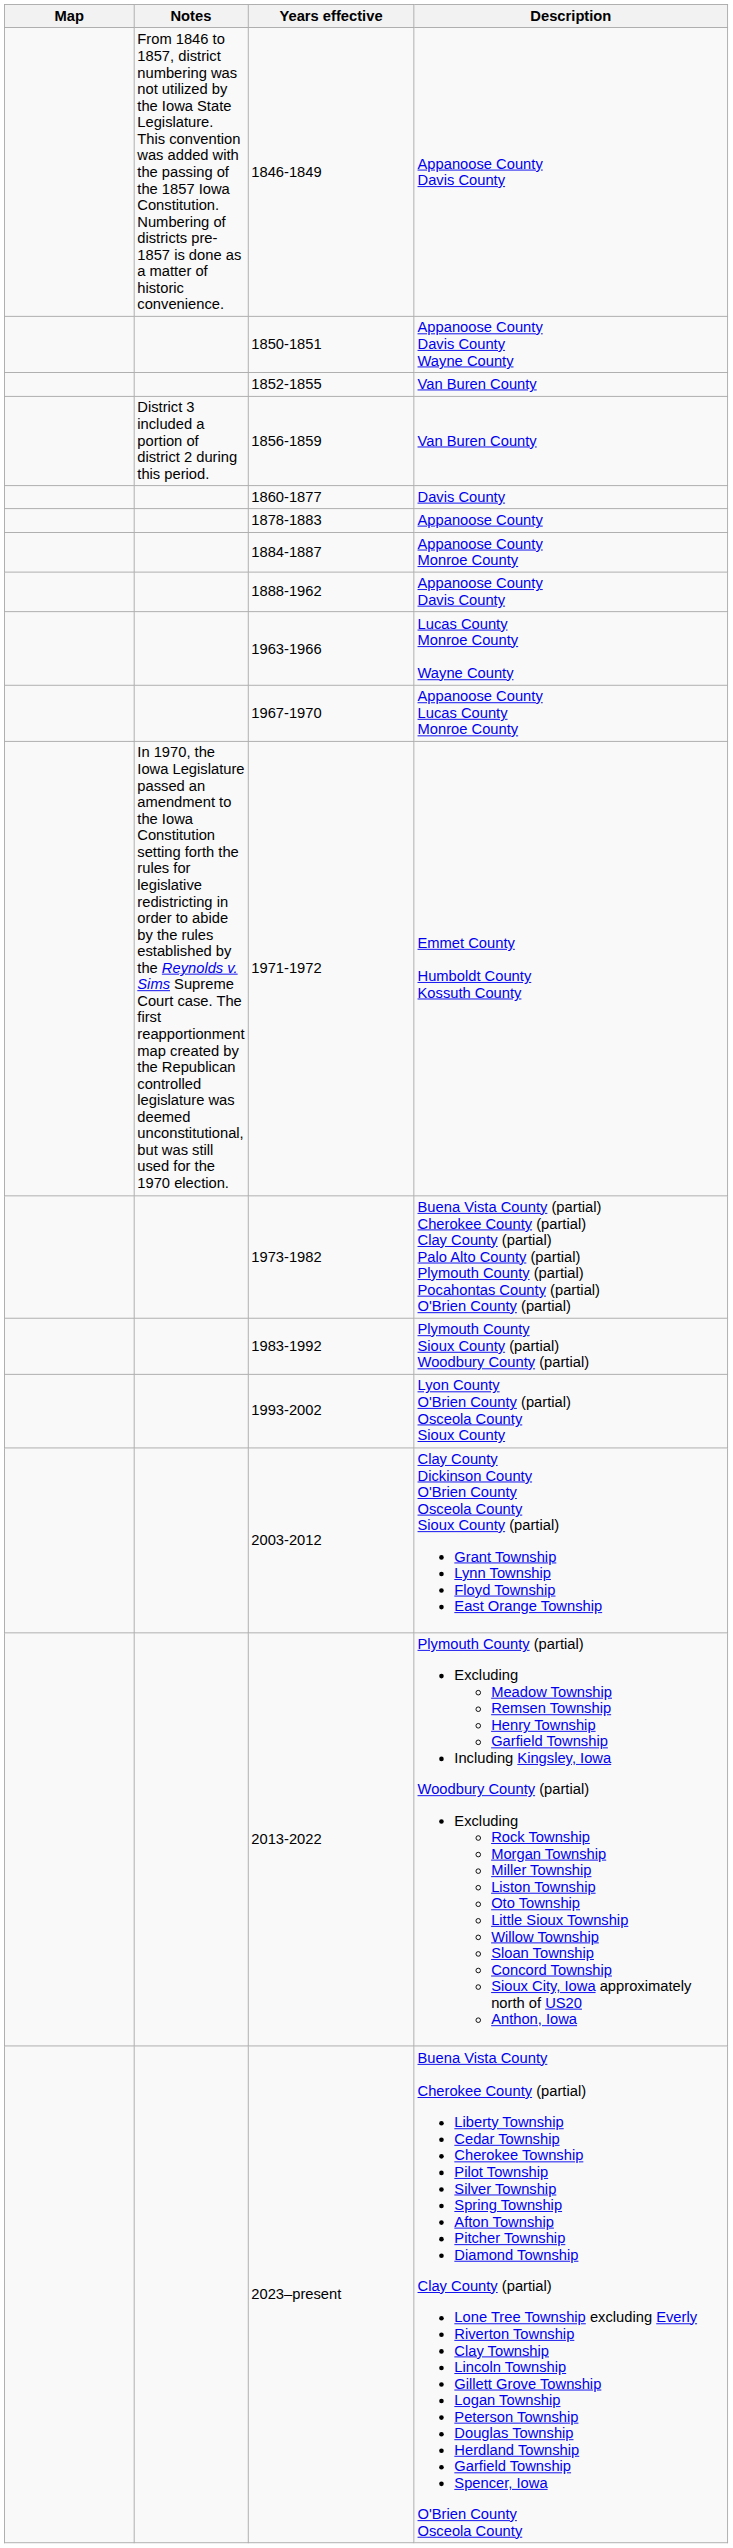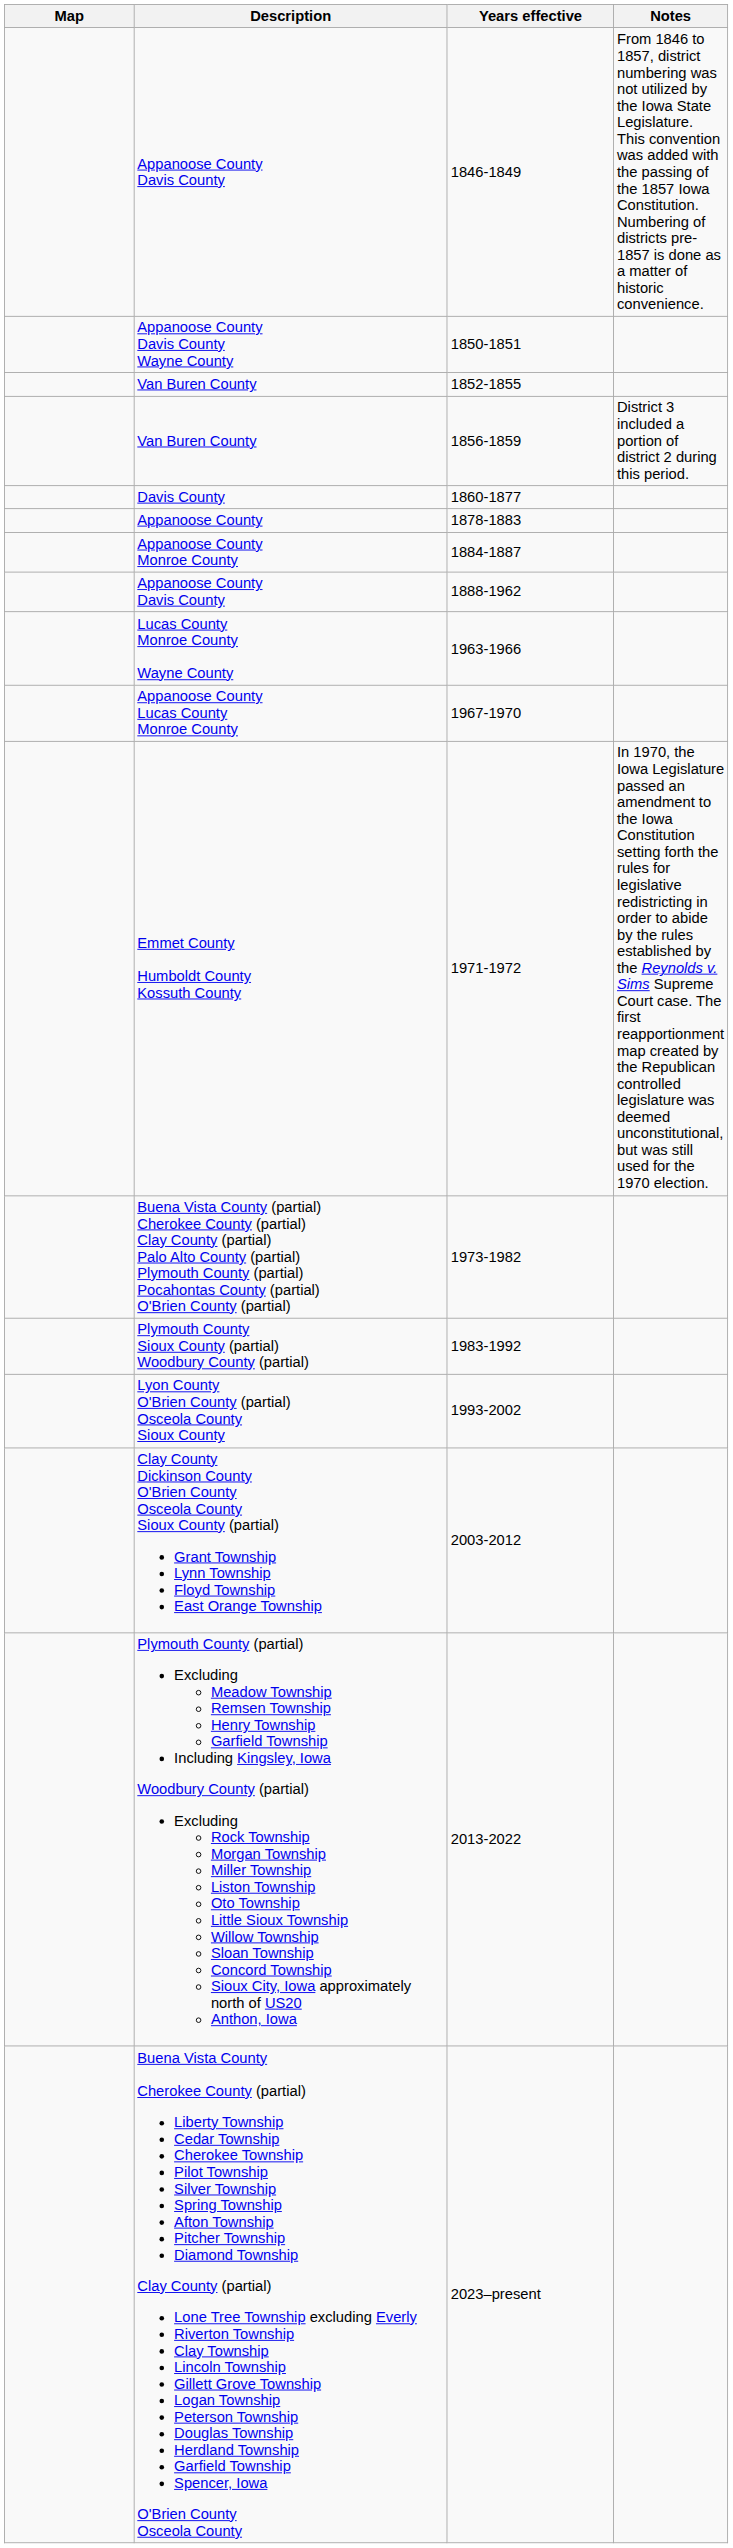columns swapped: (571, 16) <-> (191, 16)
